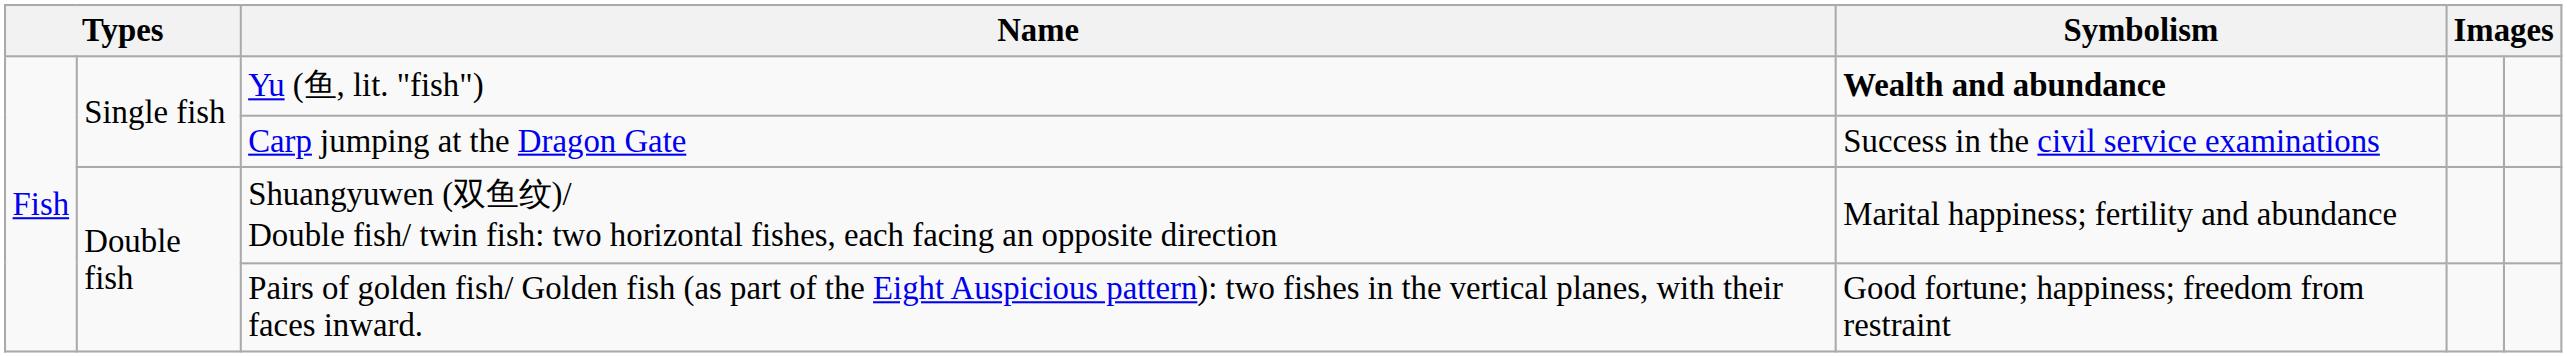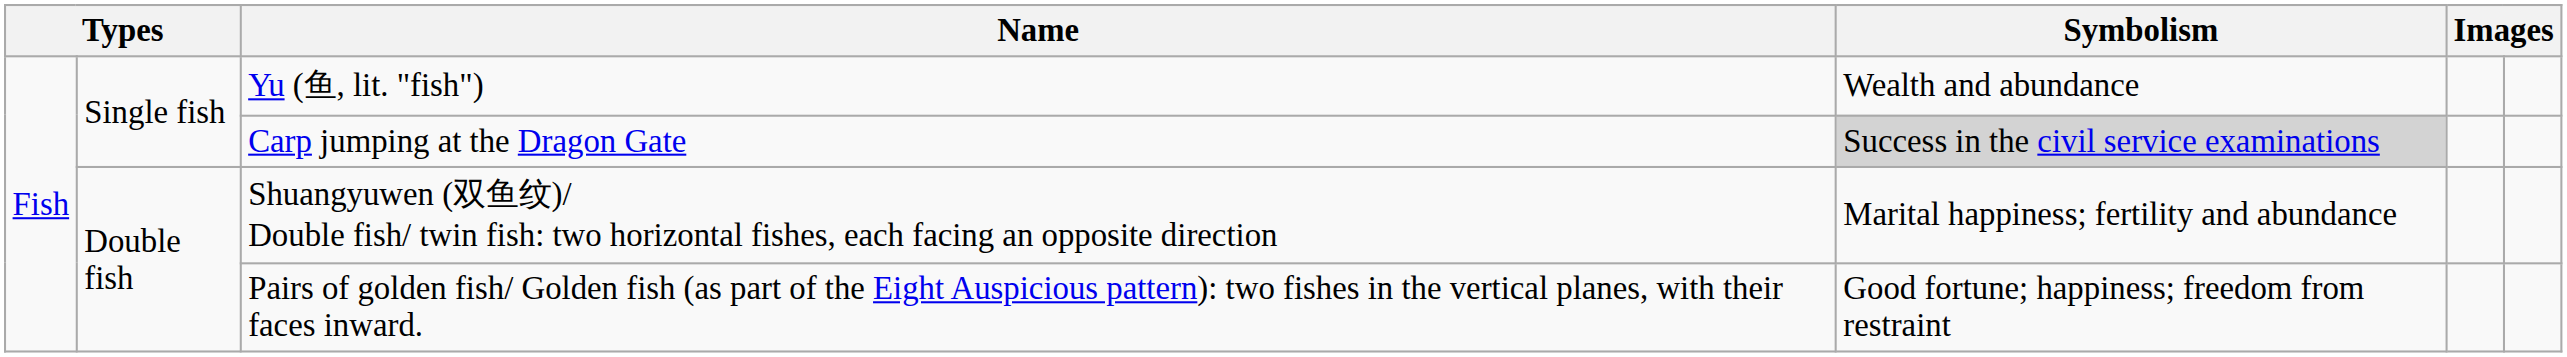(2005, 85) bold -> (1991, 85) normal
(2112, 140) no background -> (2112, 140) lightgrey background
